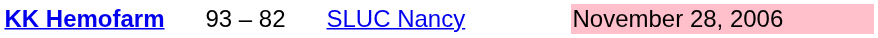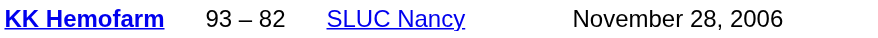(678, 18) pink background -> (678, 18) no background
